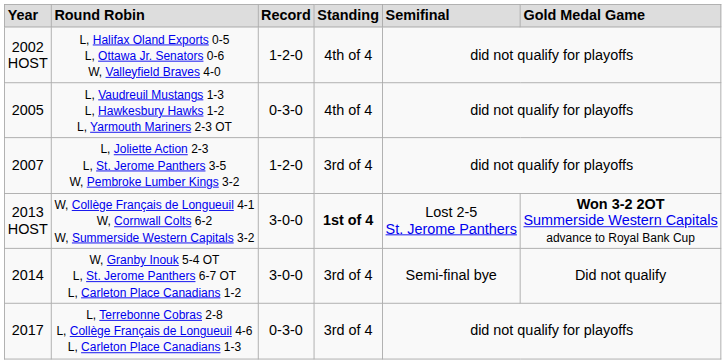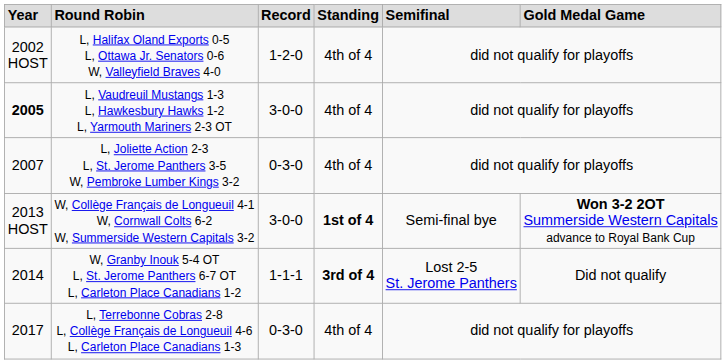(28, 110) normal -> (28, 110) bold
(286, 110) 0-3-0 -> (286, 110) 3-0-0
(286, 165) 1-2-0 -> (286, 165) 0-3-0
(348, 165) 3rd of 4 -> (348, 165) 4th of 4
(451, 220) Lost 2-5 St. Jerome Panthers -> (451, 220) Semi-final bye
(286, 275) 3-0-0 -> (286, 275) 1-1-1
(348, 275) normal -> (348, 275) bold
(451, 275) Semi-final bye -> (451, 275) Lost 2-5 St. Jerome Panthers
(348, 331) 3rd of 4 -> (348, 331) 4th of 4
